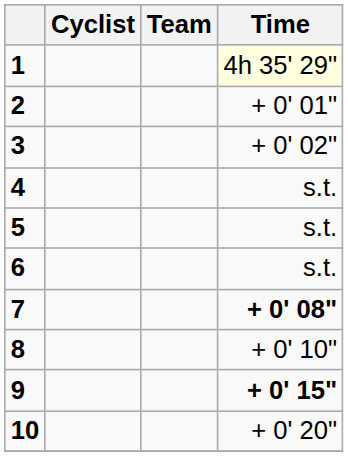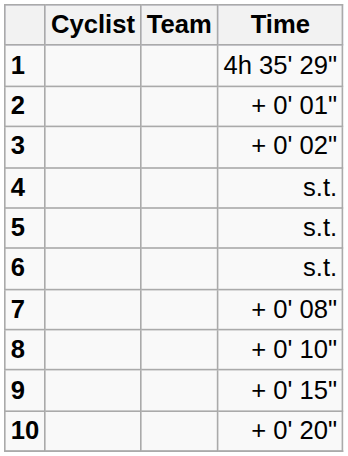(280, 65) lightyellow background -> (280, 65) no background
(292, 308) bold -> (294, 308) normal
(292, 390) bold -> (294, 390) normal
